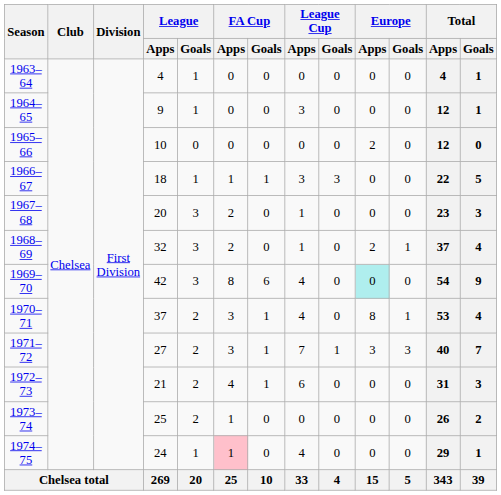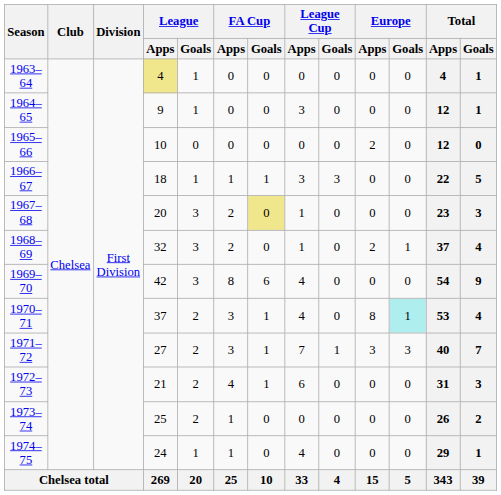(160, 75) no background -> (160, 75) khaki background
(266, 213) no background -> (266, 213) khaki background
(372, 281) paleturquoise background -> (372, 281) no background
(408, 315) no background -> (408, 315) paleturquoise background
(231, 452) pink background -> (231, 452) no background
